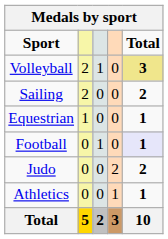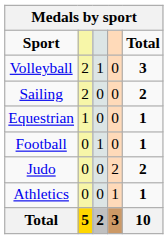(143, 68) khaki background -> (143, 68) no background
(143, 144) lavender background -> (143, 144) no background
